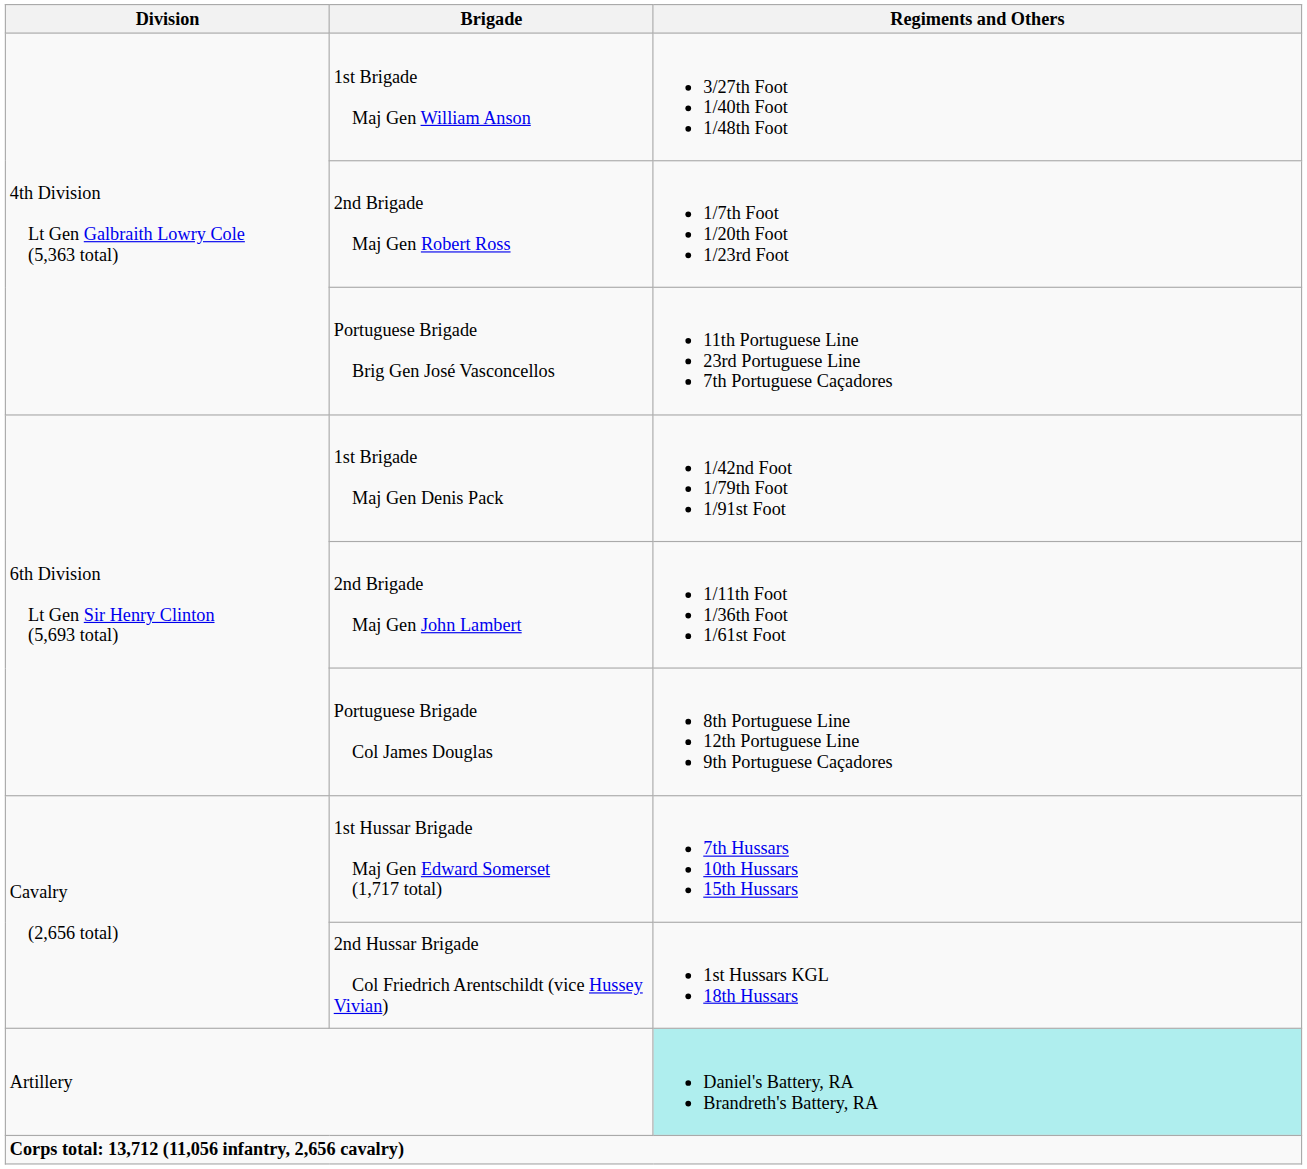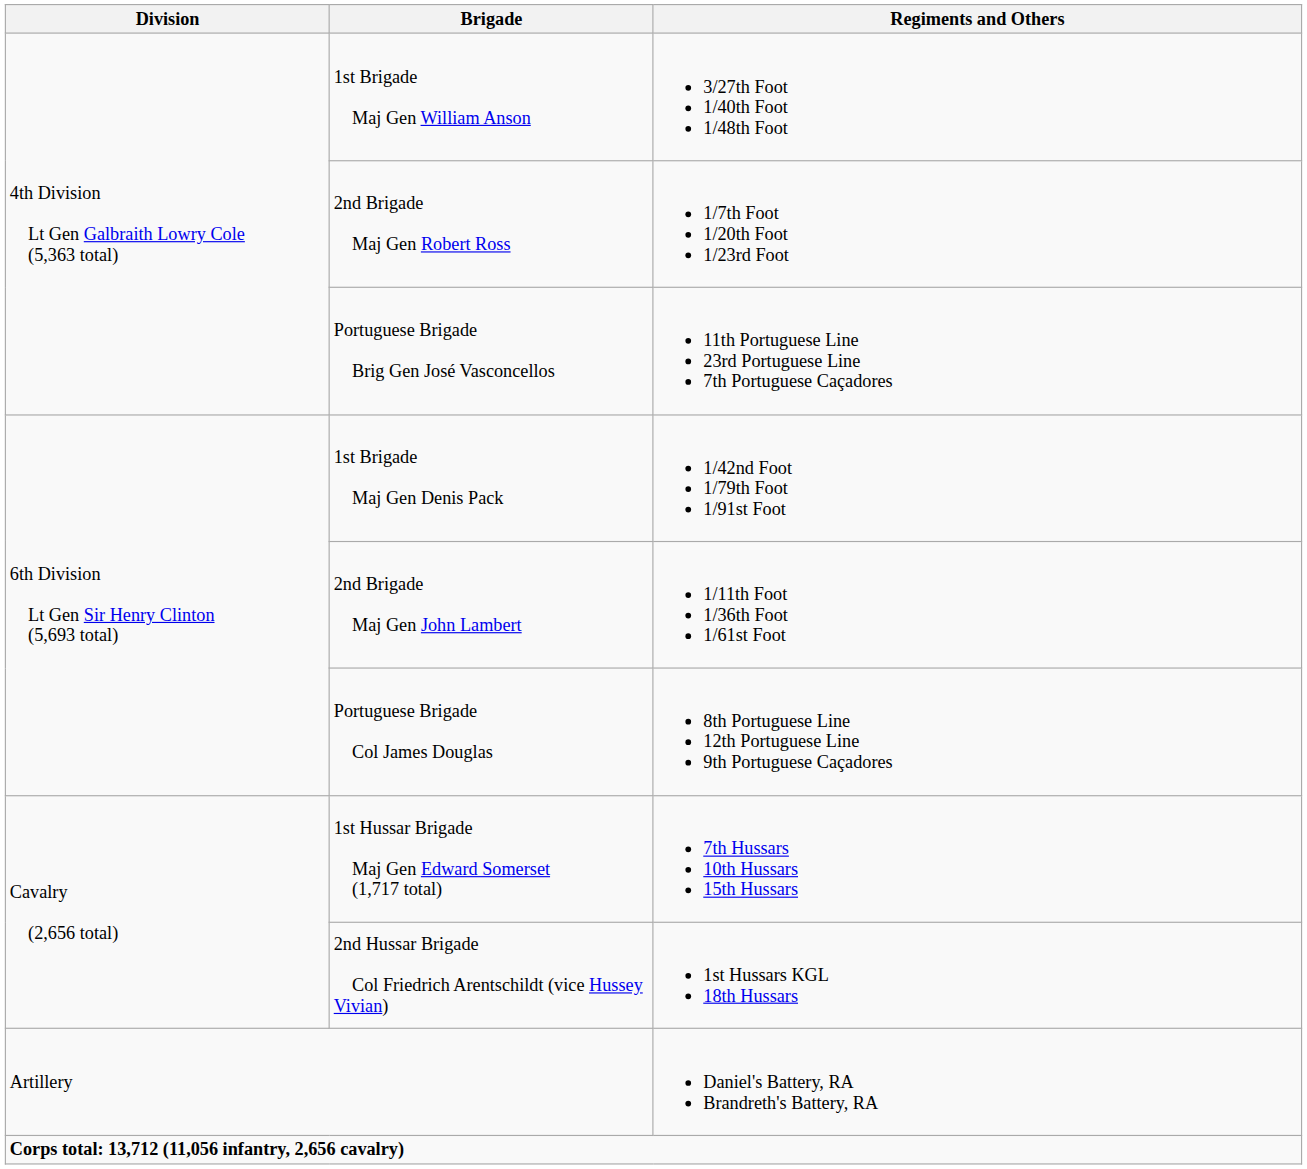(977, 1092) paleturquoise background -> (977, 1092) no background
